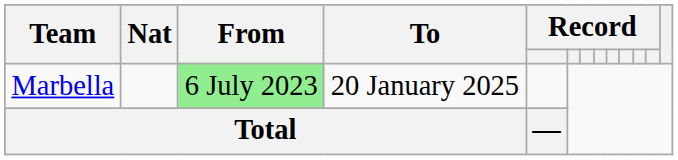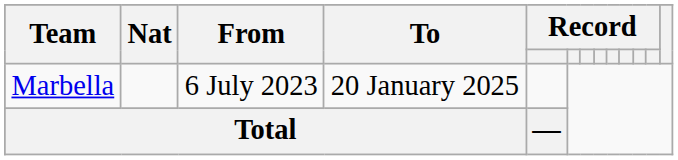(251, 85) lightgreen background -> (251, 85) no background
